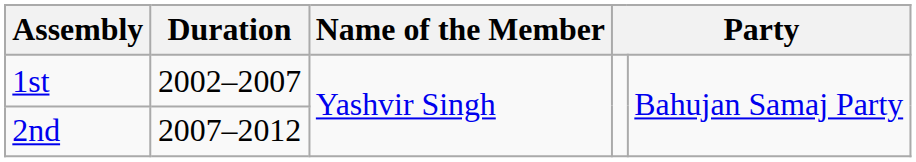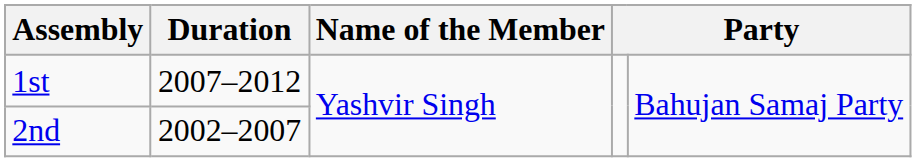(230, 80) 2002–2007 -> (230, 80) 2007–2012
(230, 130) 2007–2012 -> (230, 130) 2002–2007
